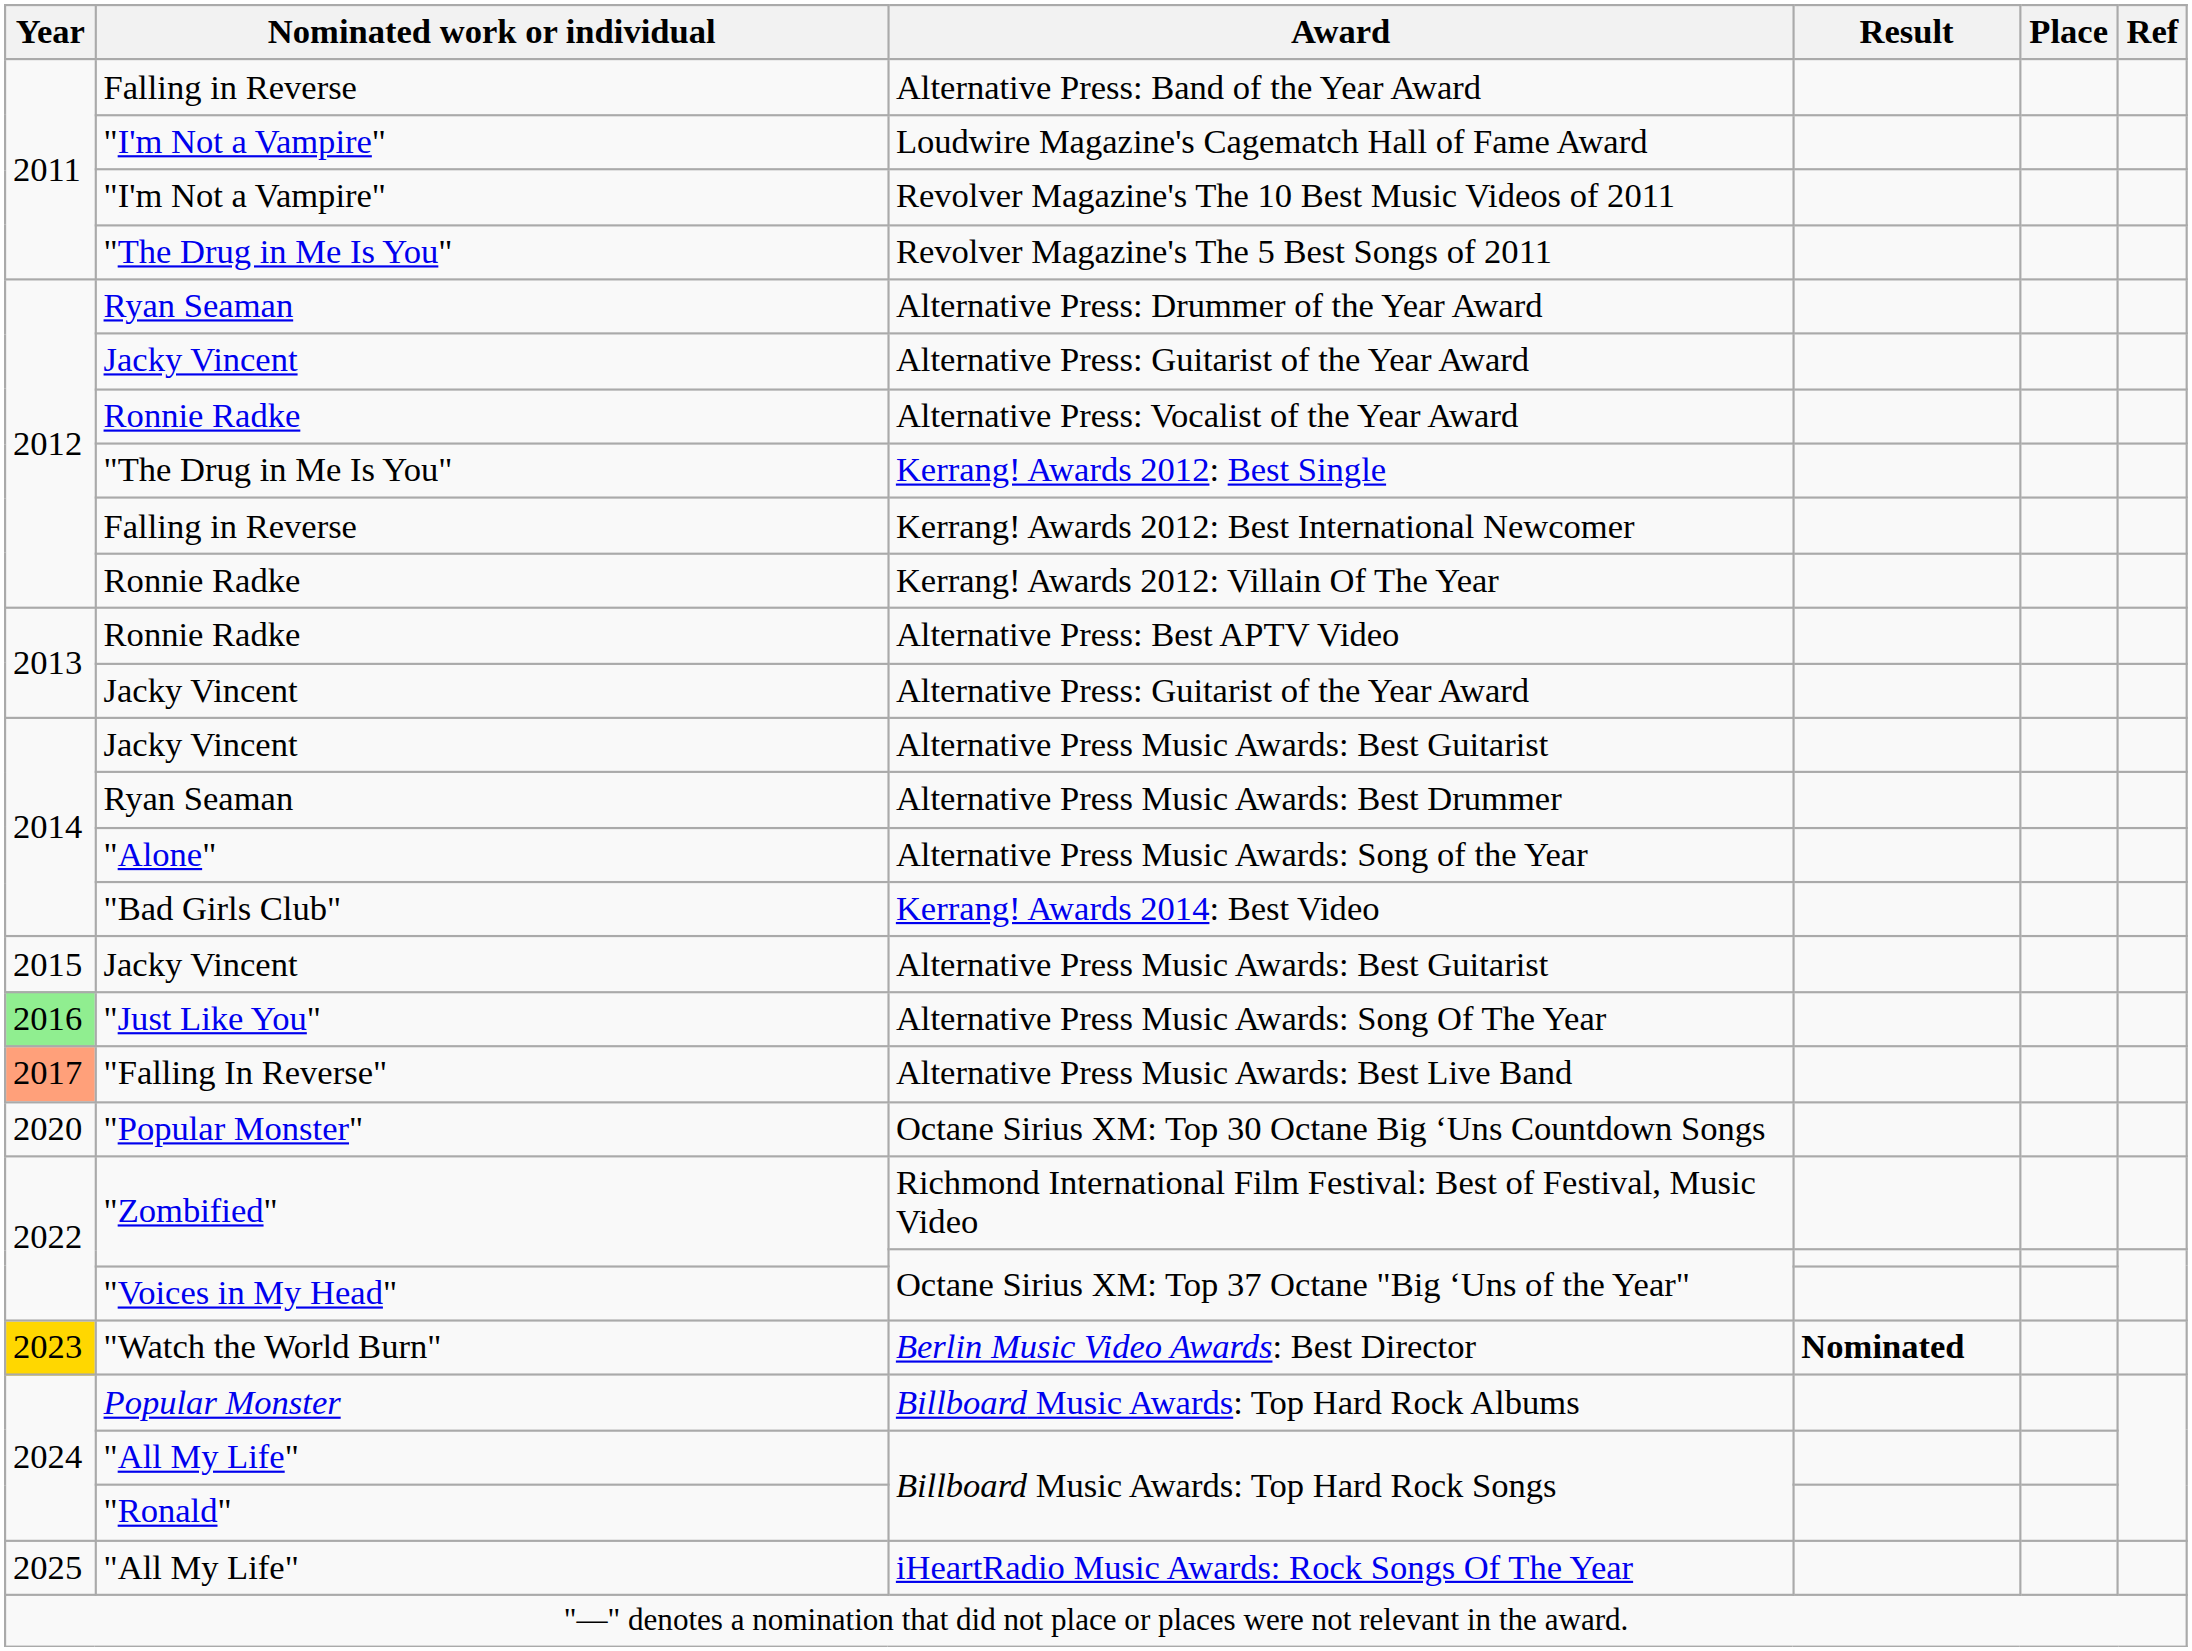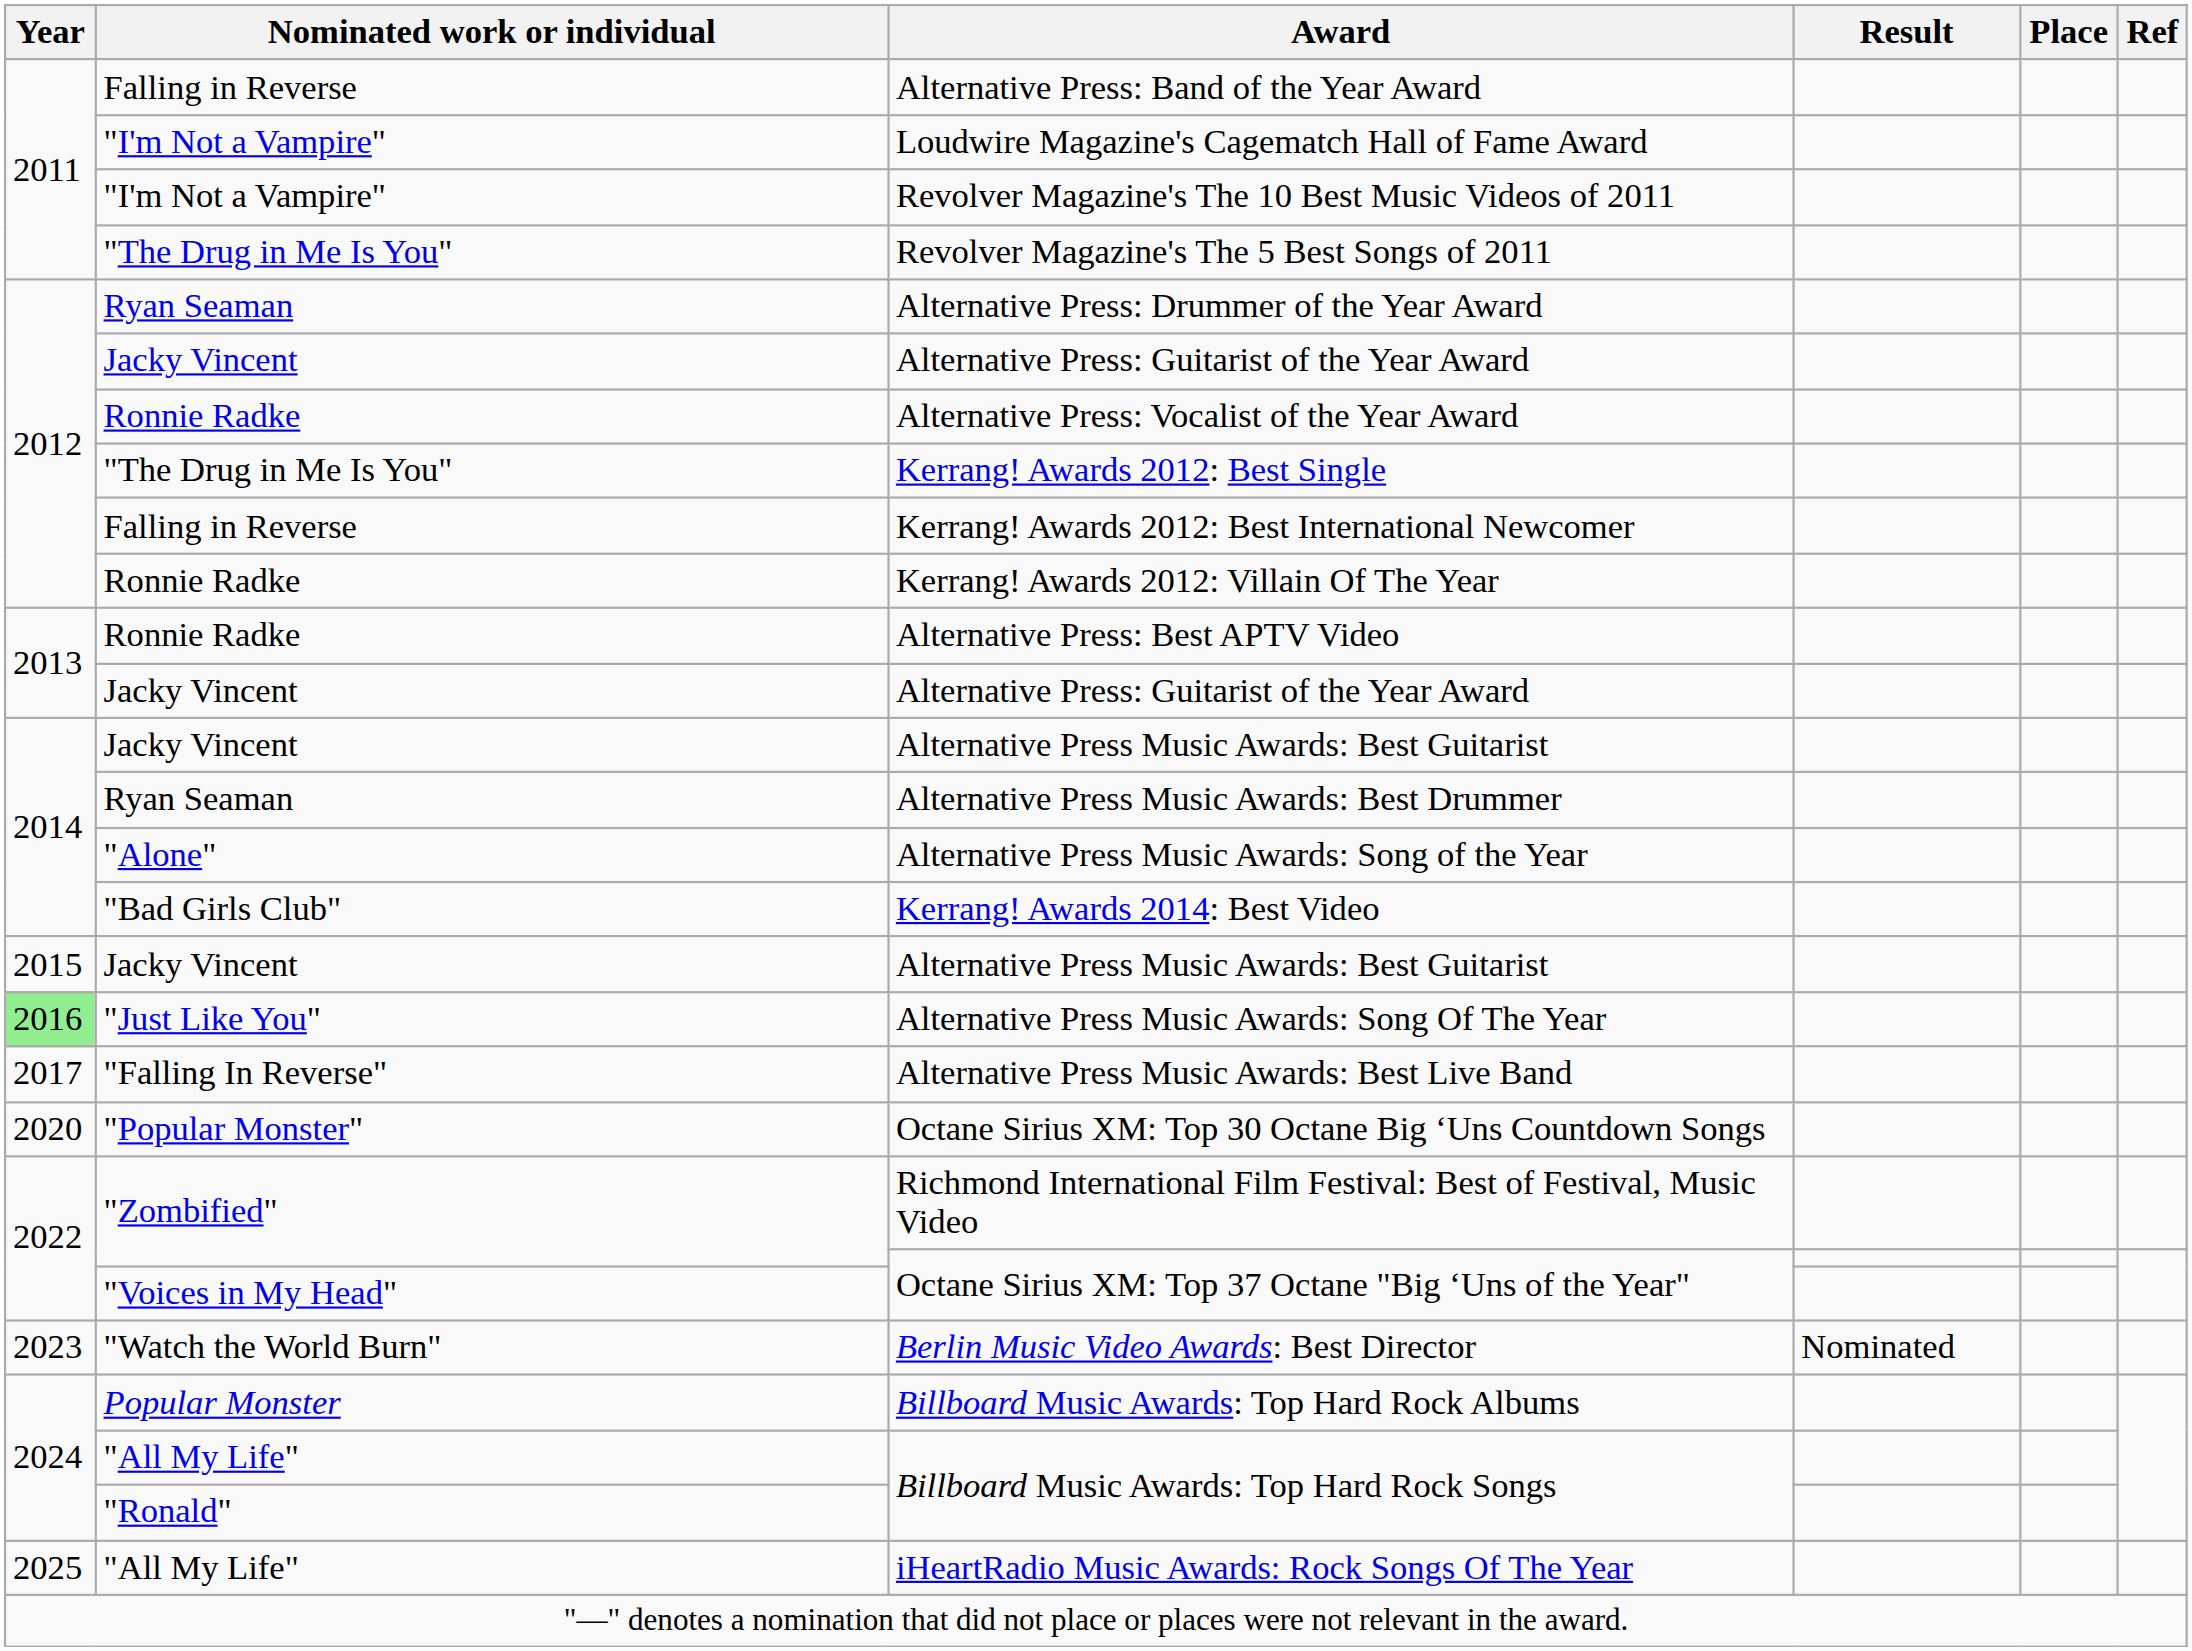(48, 1073) lightsalmon background -> (48, 1073) no background
(48, 1347) gold background -> (48, 1347) no background
(1883, 1347) bold -> (1878, 1347) normal
